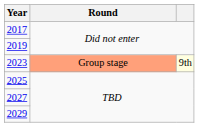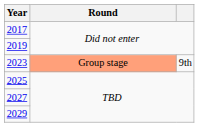(185, 63) lightyellow background -> (185, 63) no background
